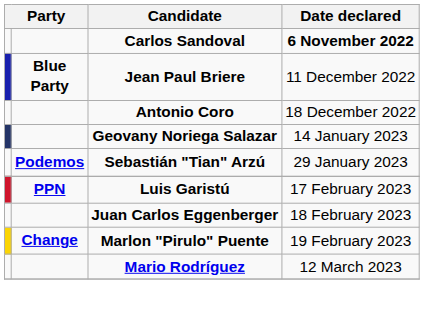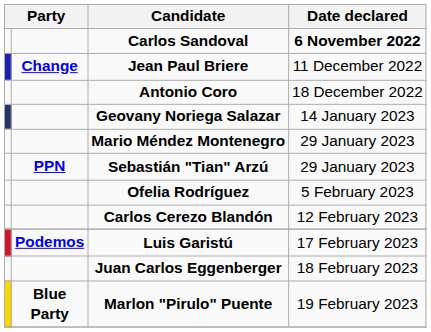(50, 76) Blue Party -> (50, 66) Change
+ row: (188, 141)
(50, 162) Podemos -> (50, 166) PPN
+ row: (188, 192)
+ row: (188, 216)
(50, 189) PPN -> (50, 242) Podemos
(50, 240) Change -> (50, 303) Blue Party
- row: (185, 266)
